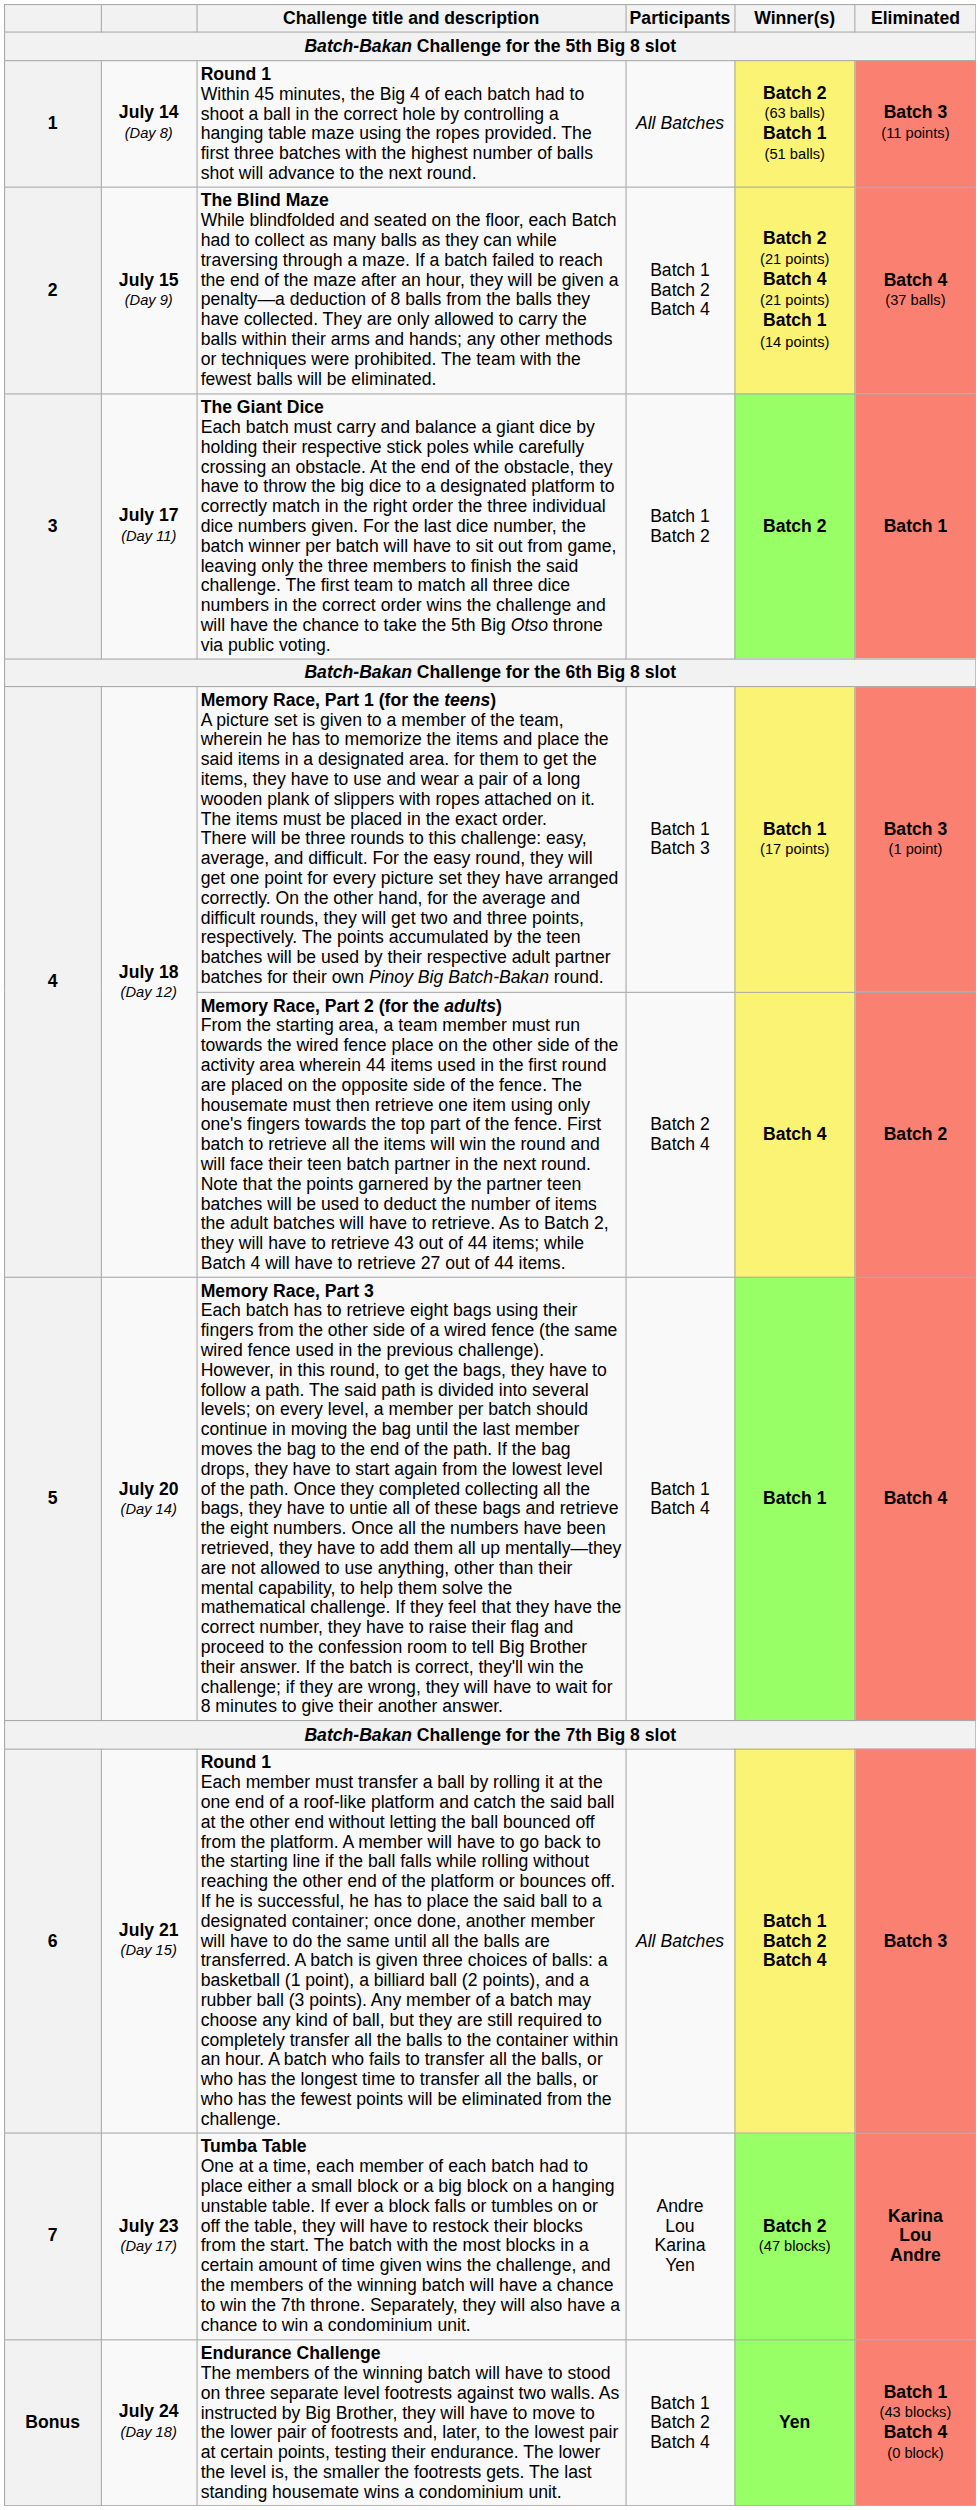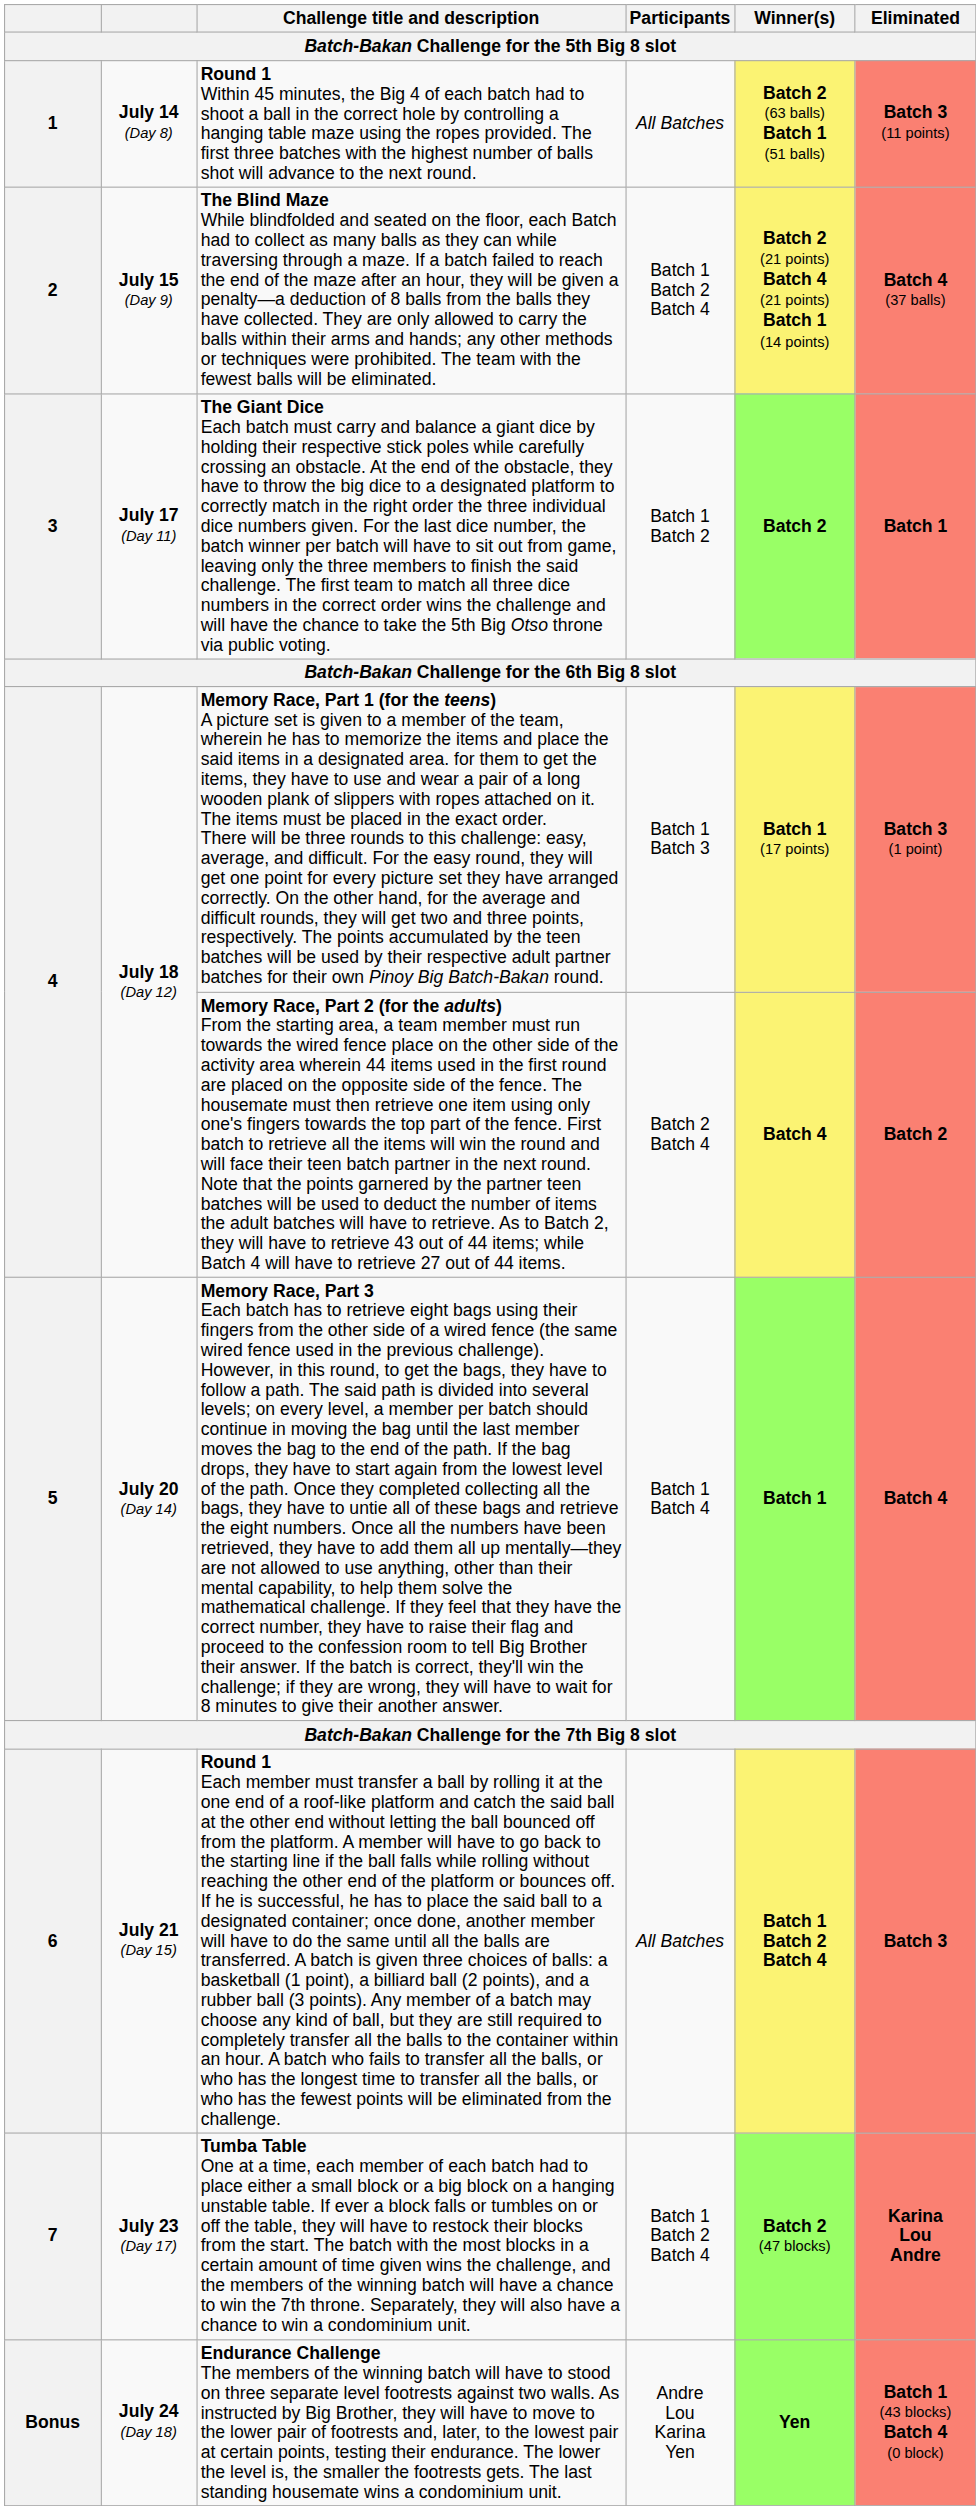(680, 2236) Andre Lou Karina Yen -> (680, 2236) Batch 1 Batch 2 Batch 4
(680, 2422) Batch 1 Batch 2 Batch 4 -> (680, 2422) Andre Lou Karina Yen
